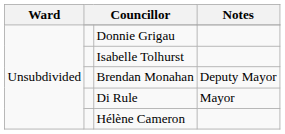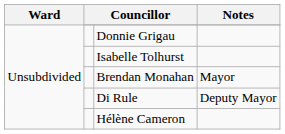(238, 77) Deputy Mayor -> (217, 77) Mayor
(217, 98) Mayor -> (238, 98) Deputy Mayor
